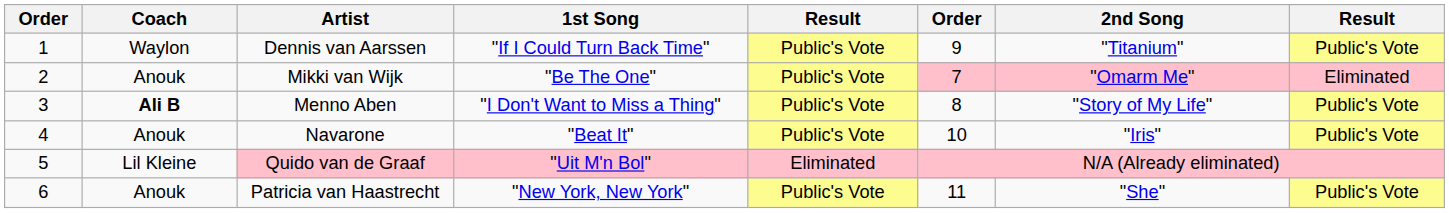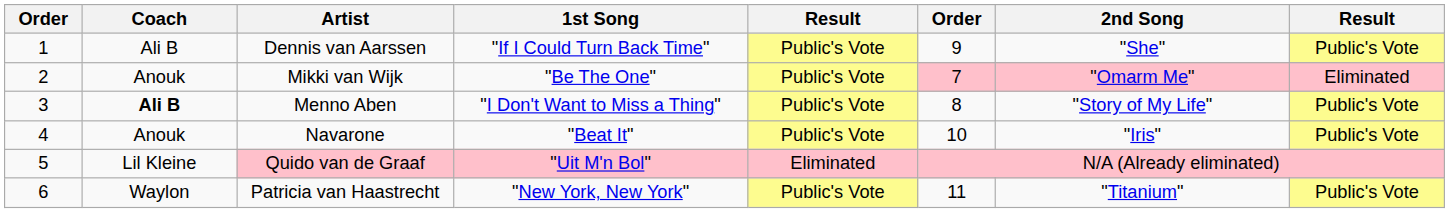(159, 47) Waylon -> (159, 47) Ali B
(1142, 47) "Titanium" -> (1142, 47) "She"
(159, 192) Anouk -> (159, 192) Waylon
(1142, 192) "She" -> (1142, 192) "Titanium"
